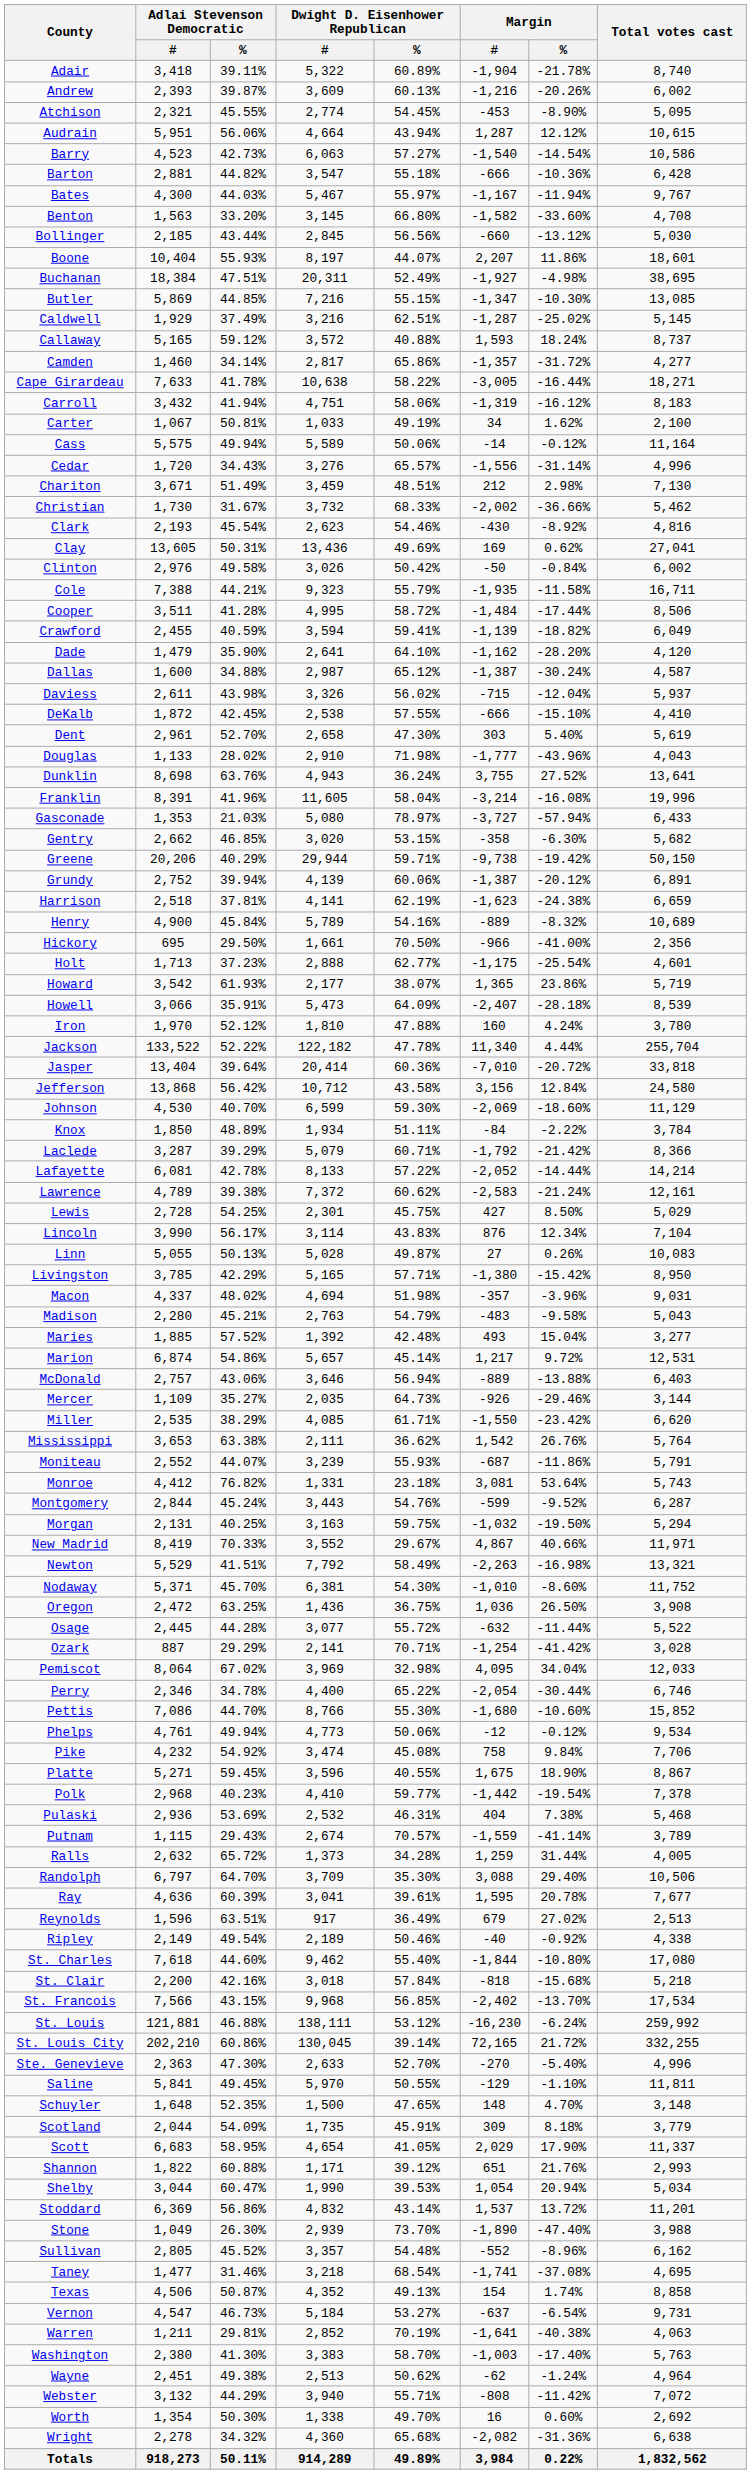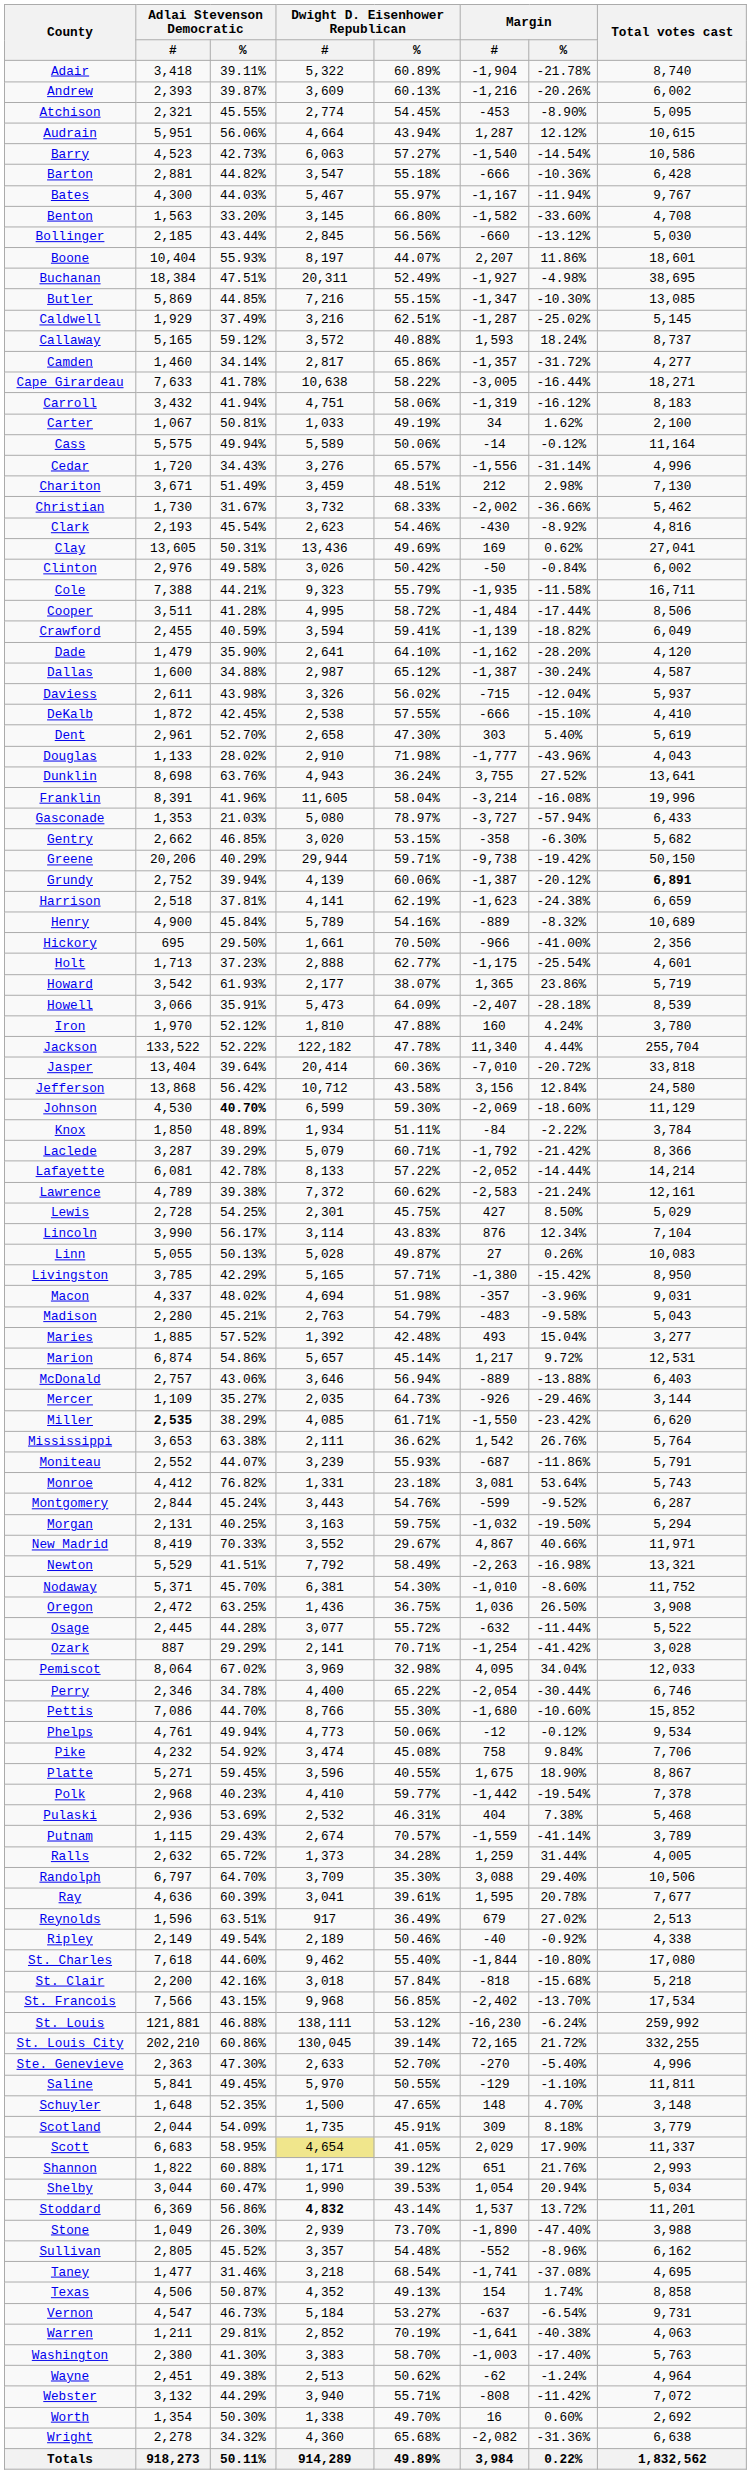(672, 881) normal -> (672, 881) bold
(243, 1109) normal -> (243, 1109) bold
(173, 1421) normal -> (173, 1421) bold
(325, 2147) no background -> (325, 2147) khaki background
(325, 2210) normal -> (325, 2210) bold
